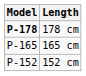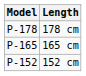(22, 29) bold -> (22, 29) normal
